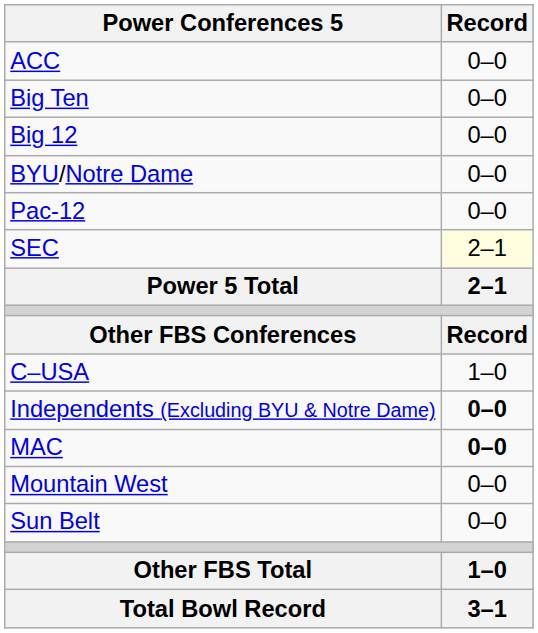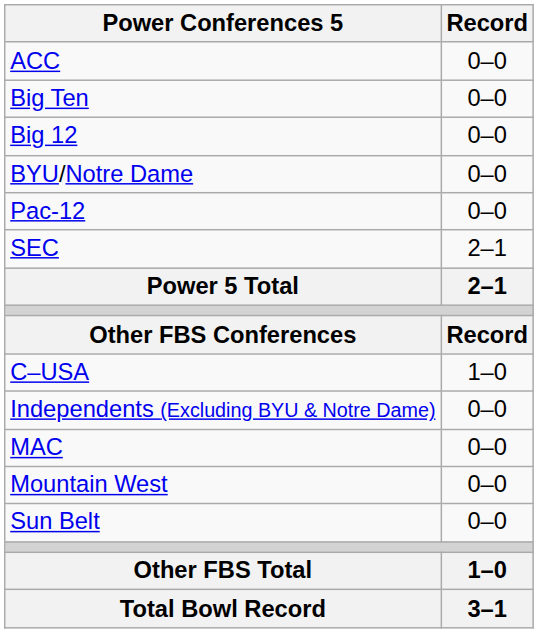(487, 248) lightyellow background -> (487, 248) no background
(487, 409) bold -> (487, 409) normal
(487, 447) bold -> (487, 447) normal
